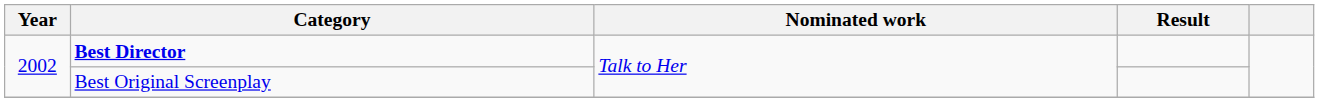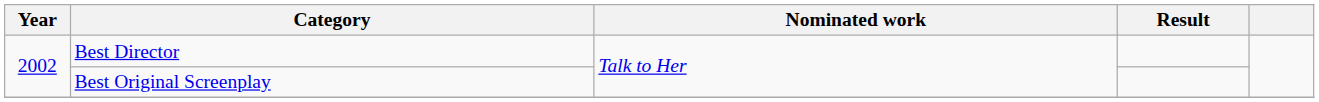(130, 50) bold -> (127, 50) normal
